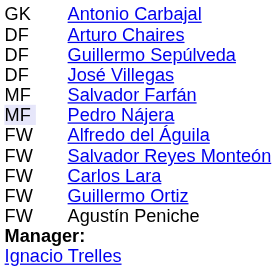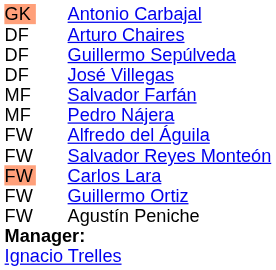(18, 14) no background -> (18, 14) lightsalmon background
(18, 115) lavender background -> (18, 115) no background
(19, 175) no background -> (19, 175) lightsalmon background
